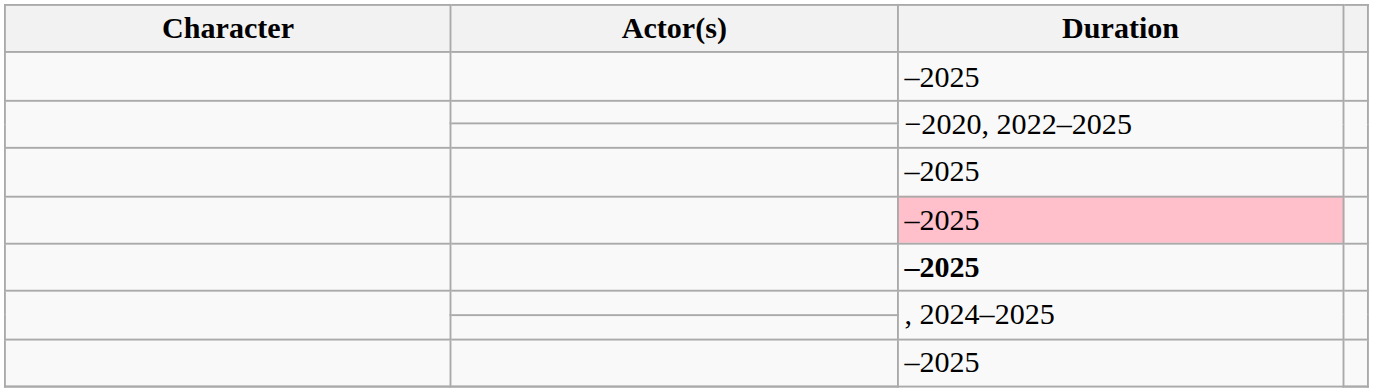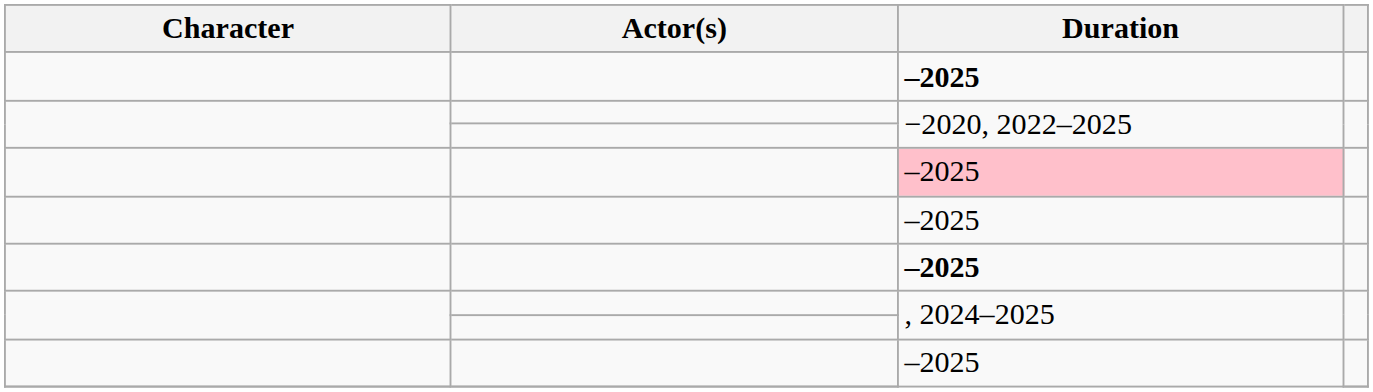(942, 76) normal -> (942, 76) bold
(942, 171) no background -> (942, 171) pink background
(942, 219) pink background -> (942, 219) no background
